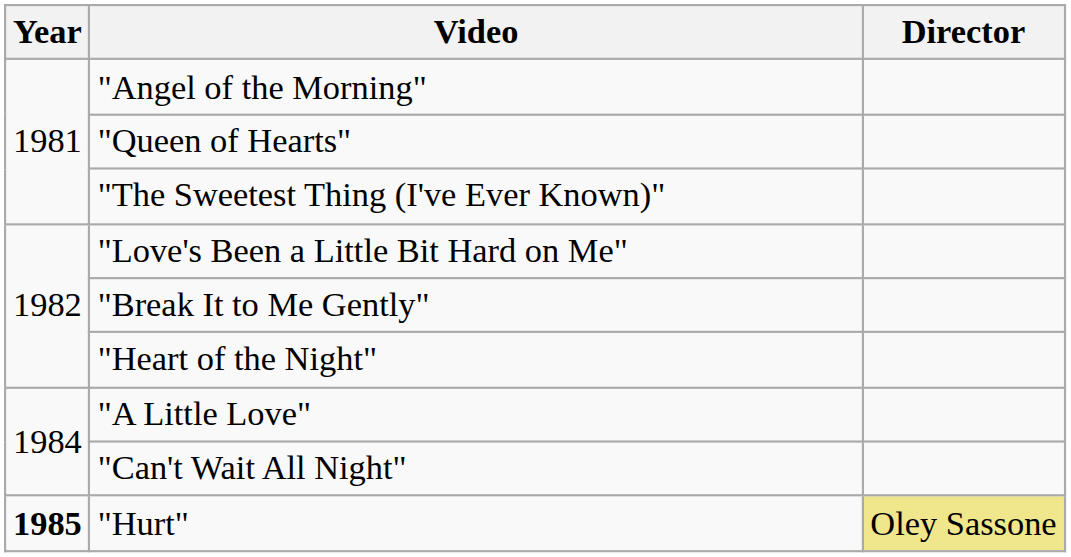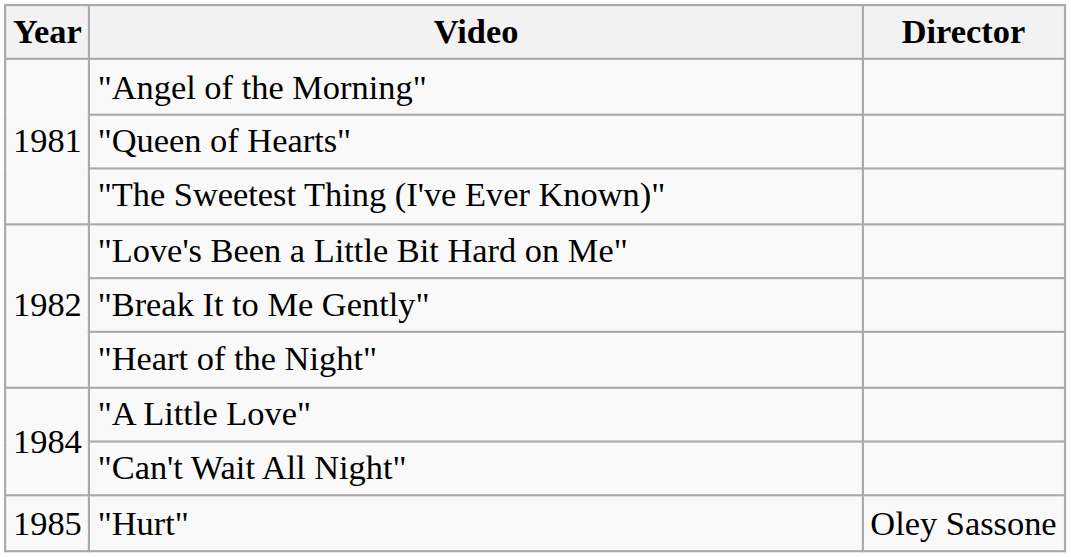(47, 522) bold -> (47, 522) normal
(963, 522) khaki background -> (963, 522) no background
